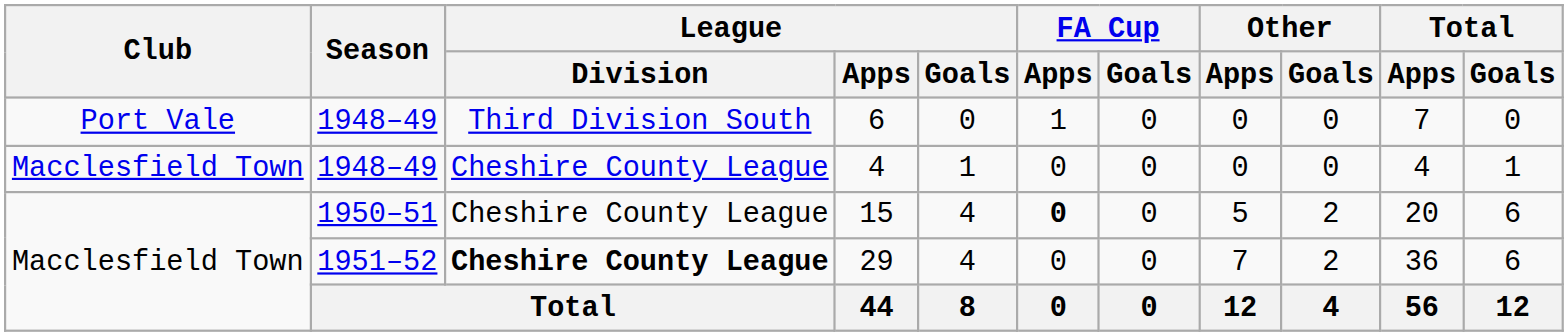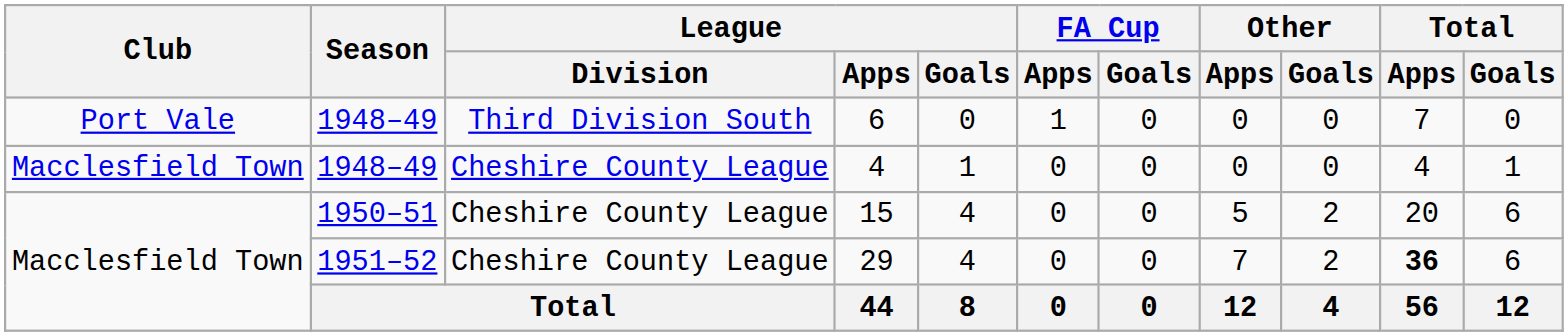(1058, 215) bold -> (1058, 215) normal
(640, 261) bold -> (640, 261) normal
(1422, 261) normal -> (1422, 261) bold
